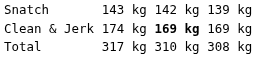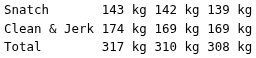(177, 28) bold -> (177, 28) normal
